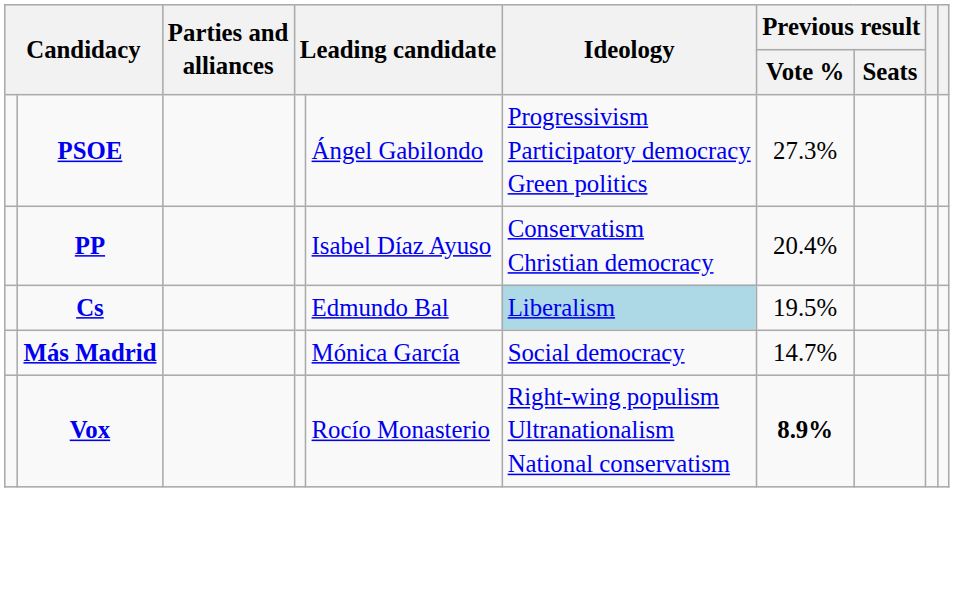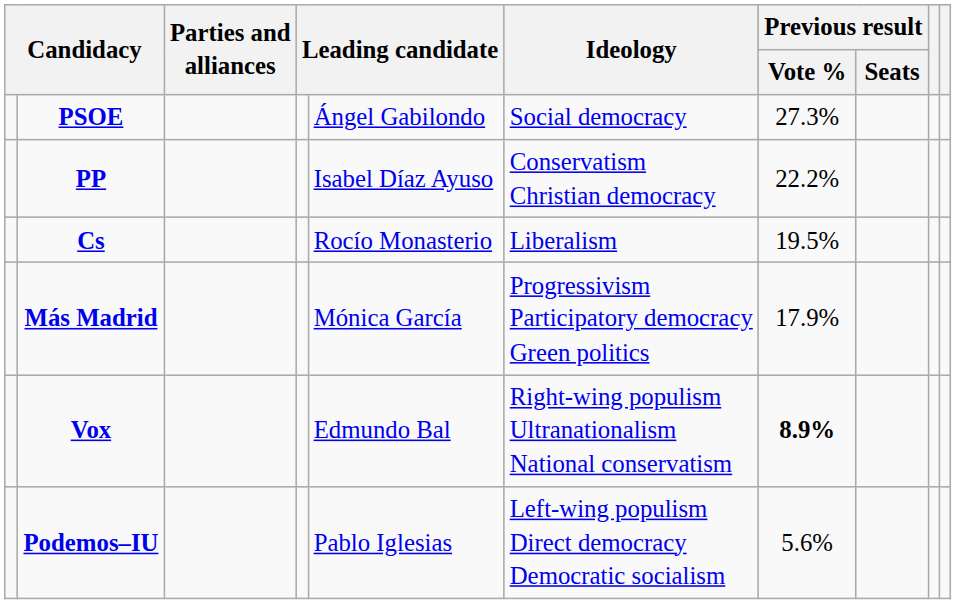(629, 150) Progressivism Participatory democracy Green politics -> (598, 117) Social democracy
(805, 245) 20.4% -> (807, 178) 22.2%
(380, 307) Edmundo Bal -> (403, 240) Rocío Monasterio
(561, 307) lightblue background -> (563, 240) no background
(596, 352) Social democracy -> (631, 318) Progressivism Participatory democracy Green politics
(805, 352) 14.7% -> (807, 318) 17.9%
(401, 430) Rocío Monasterio -> (382, 430) Edmundo Bal
+ row: (91, 542)
